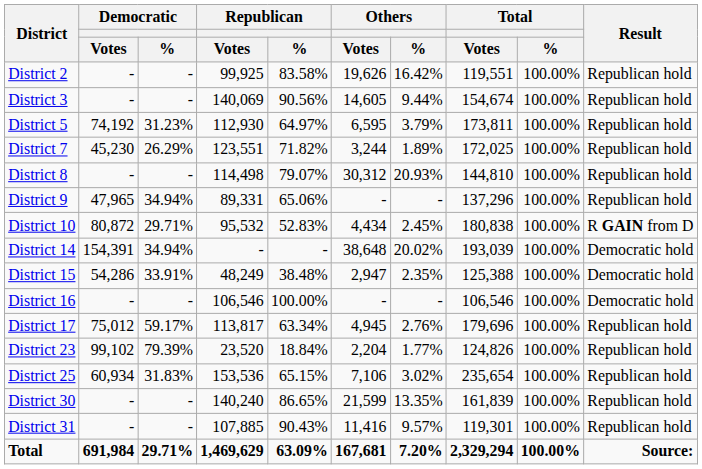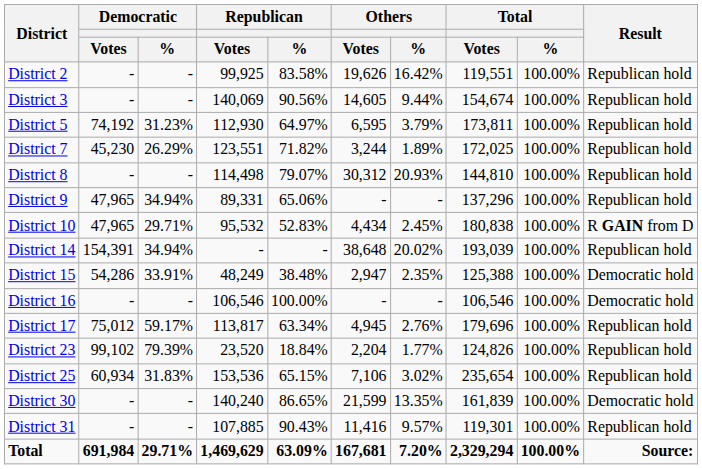(112, 225) 80,872 -> (112, 225) 47,965
(640, 250) Democratic hold -> (639, 250) Republican hold
(639, 401) Republican hold -> (640, 401) Democratic hold
